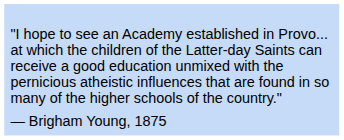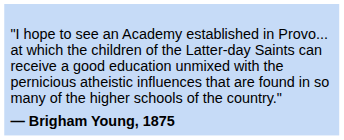(89, 121) normal -> (93, 121) bold
